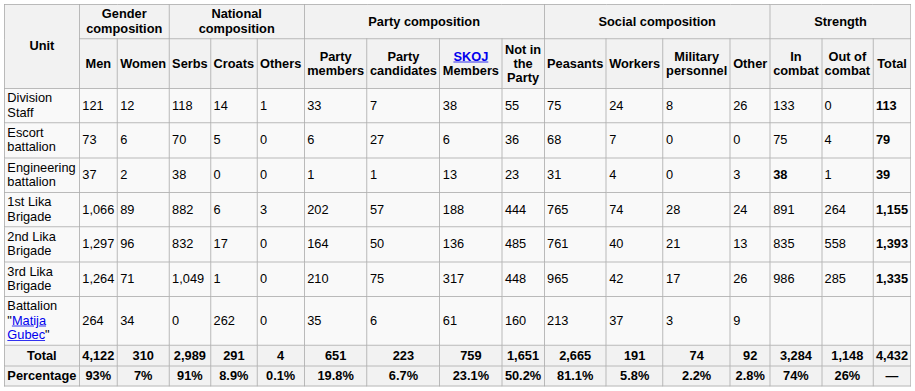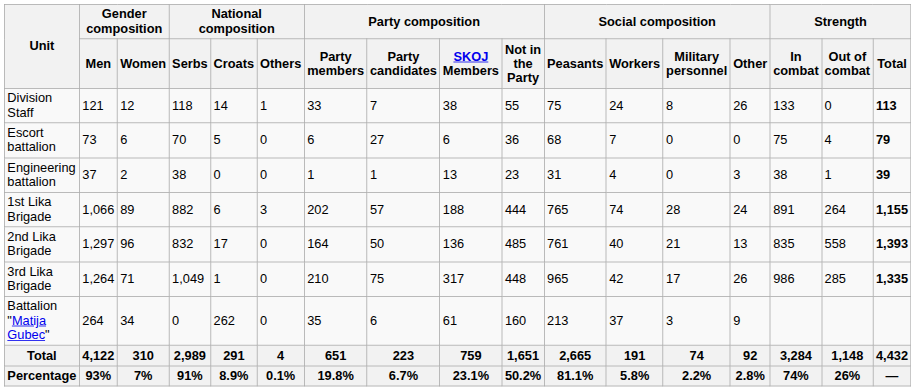(780, 175) bold -> (780, 175) normal
